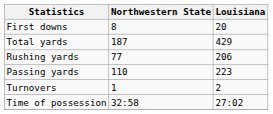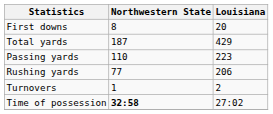rows swapped: (43, 57) <-> (43, 72)
(125, 102) normal -> (125, 102) bold
